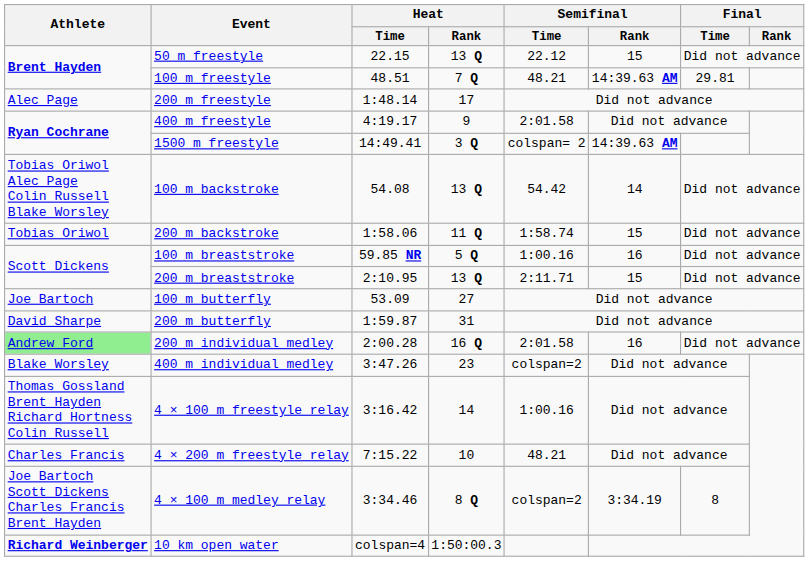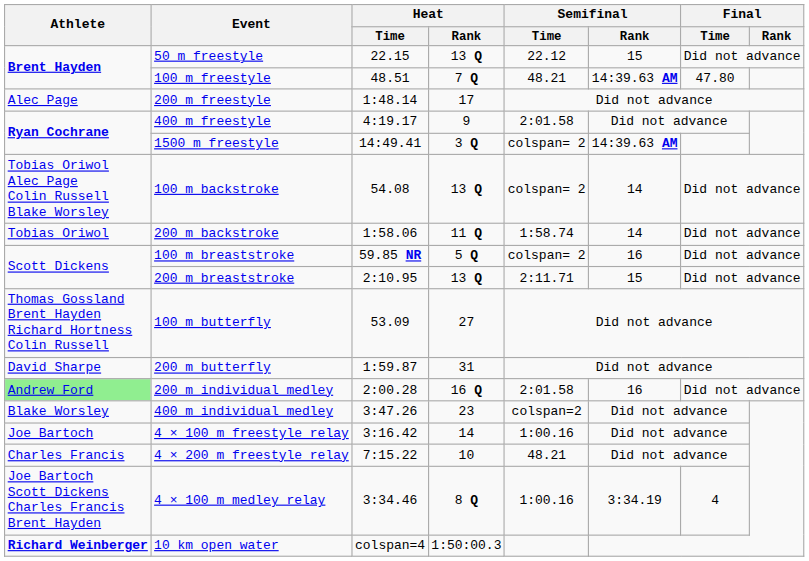(715, 78) 29.81 -> (715, 78) 47.80
(547, 189) 54.42 -> (547, 189) colspan= 2
(635, 234) 15 -> (635, 234) 14
(547, 256) 1:00.16 -> (547, 256) colspan= 2
(51, 299) Joe Bartoch -> (70, 323) Thomas Gossland Brent Hayden Richard Hortness Colin Russell
(70, 410) Thomas Gossland Brent Hayden Richard Hortness Colin Russell -> (51, 433) Joe Bartoch
(547, 500) colspan=2 -> (547, 500) 1:00.16
(715, 500) 8 -> (715, 500) 4
